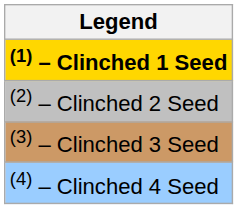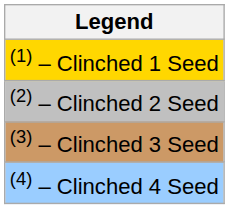(119, 60) bold -> (114, 60) normal
